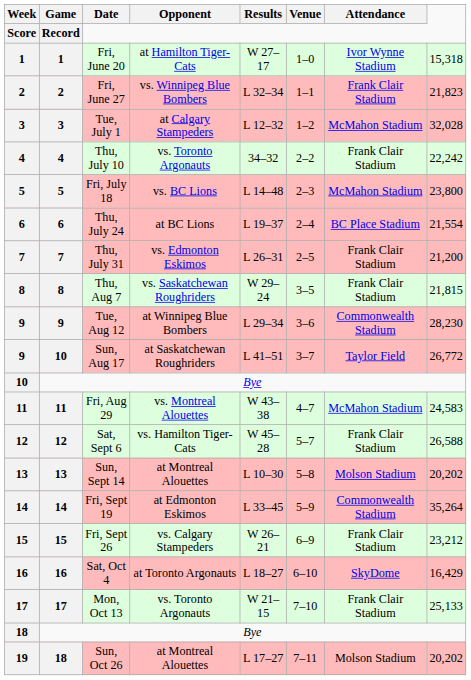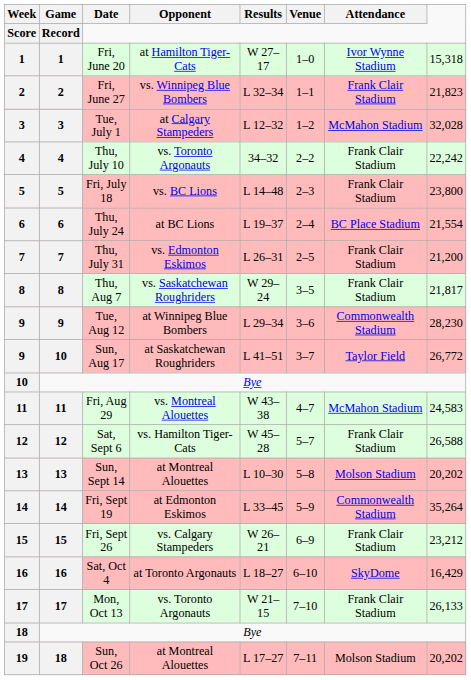(375, 191) McMahon Stadium -> (375, 191) Frank Clair Stadium
(446, 290) 21,815 -> (446, 290) 21,817
(446, 606) 25,133 -> (446, 606) 26,133
